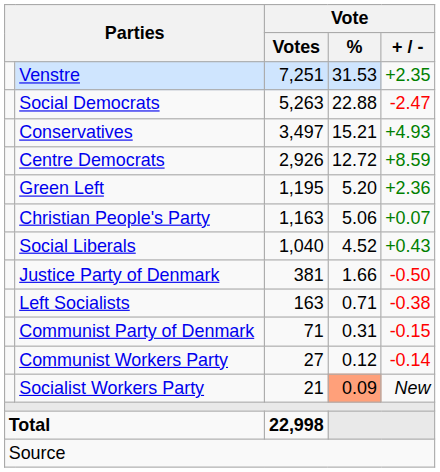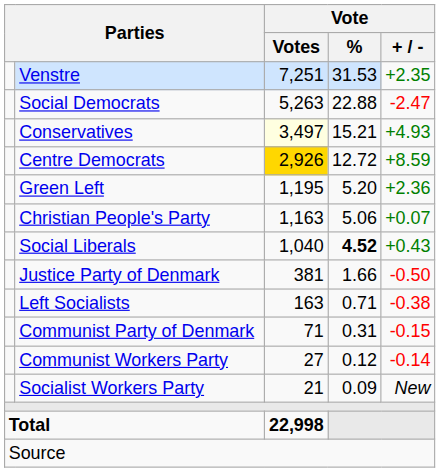(301, 132) no background -> (301, 132) lightyellow background
(301, 160) no background -> (301, 160) gold background
(359, 246) normal -> (359, 246) bold
(359, 388) lightsalmon background -> (359, 388) no background
